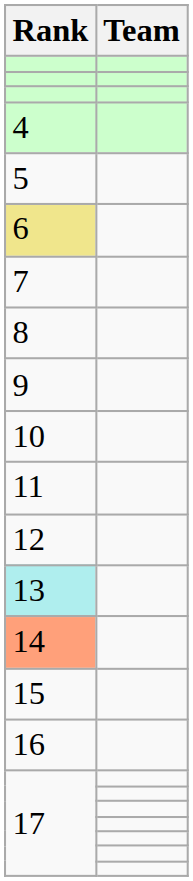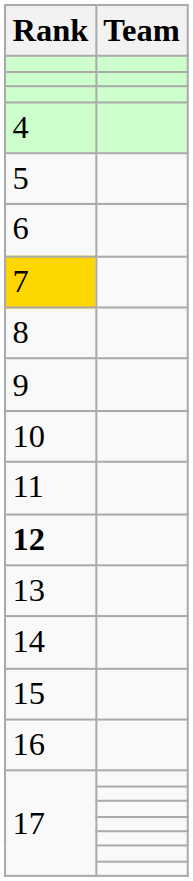(21, 229) khaki background -> (21, 229) no background
(21, 281) no background -> (21, 281) gold background
(29, 538) normal -> (29, 538) bold
(29, 590) paleturquoise background -> (29, 590) no background
(29, 641) lightsalmon background -> (29, 641) no background
